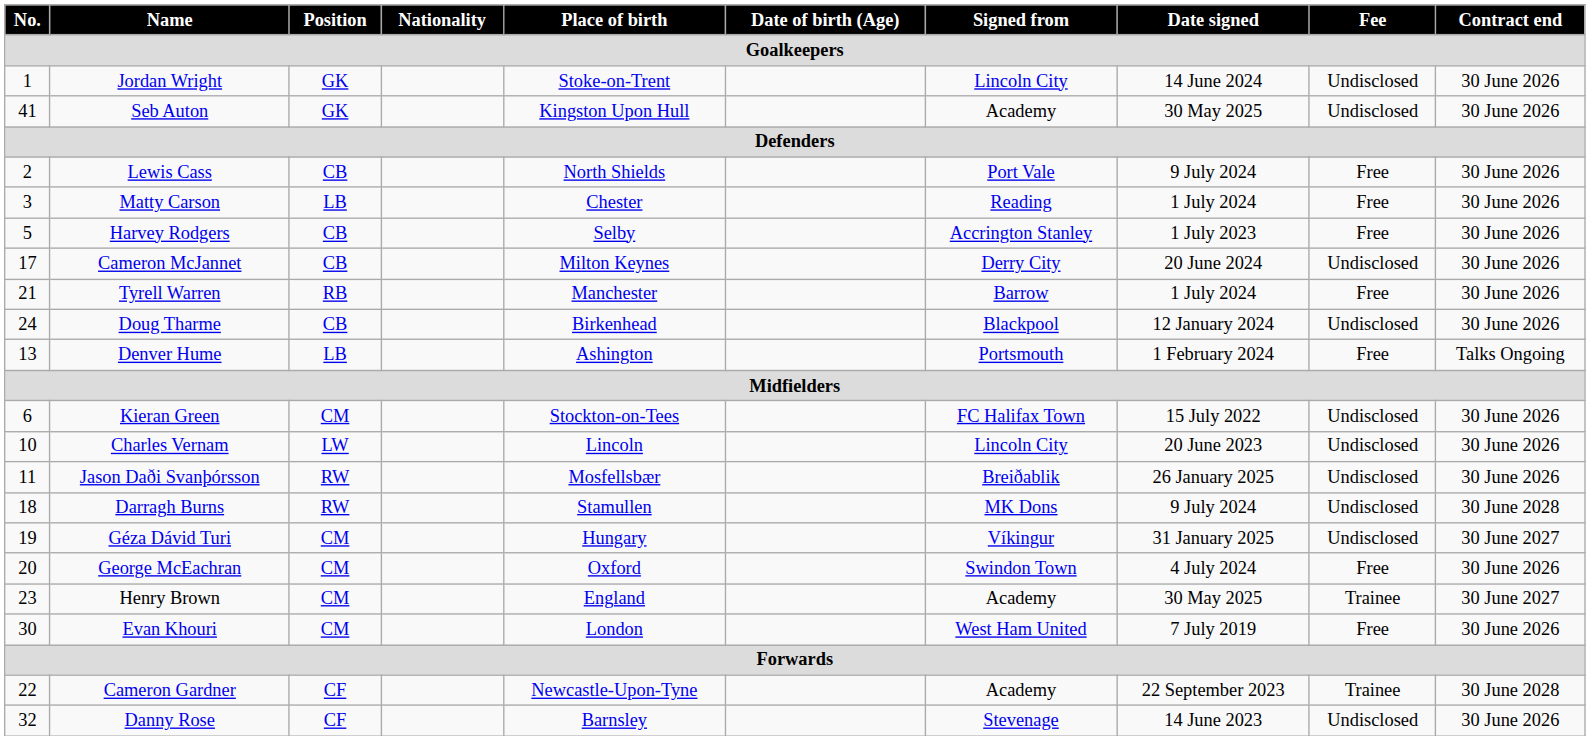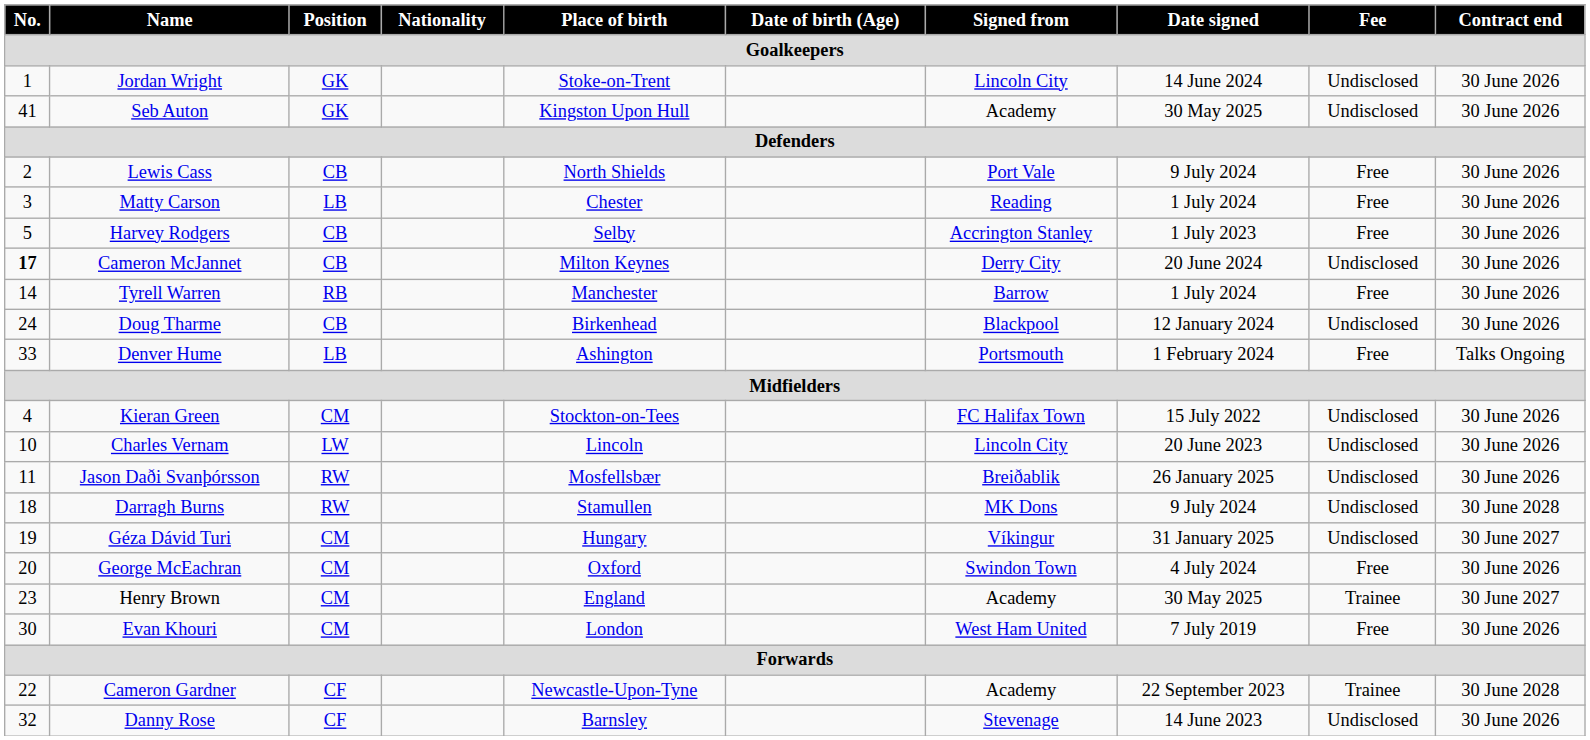(27, 263) normal -> (27, 263) bold
(27, 293) 21 -> (27, 293) 14
(27, 354) 13 -> (27, 354) 33
(27, 415) 6 -> (27, 415) 4
